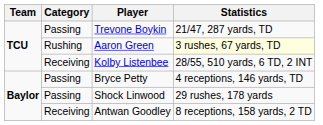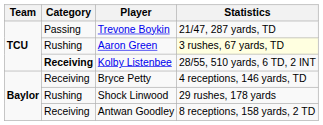(67, 62) normal -> (68, 62) bold
(62, 79) Passing -> (67, 79) Receiving
(62, 95) Passing -> (63, 95) Rushing
